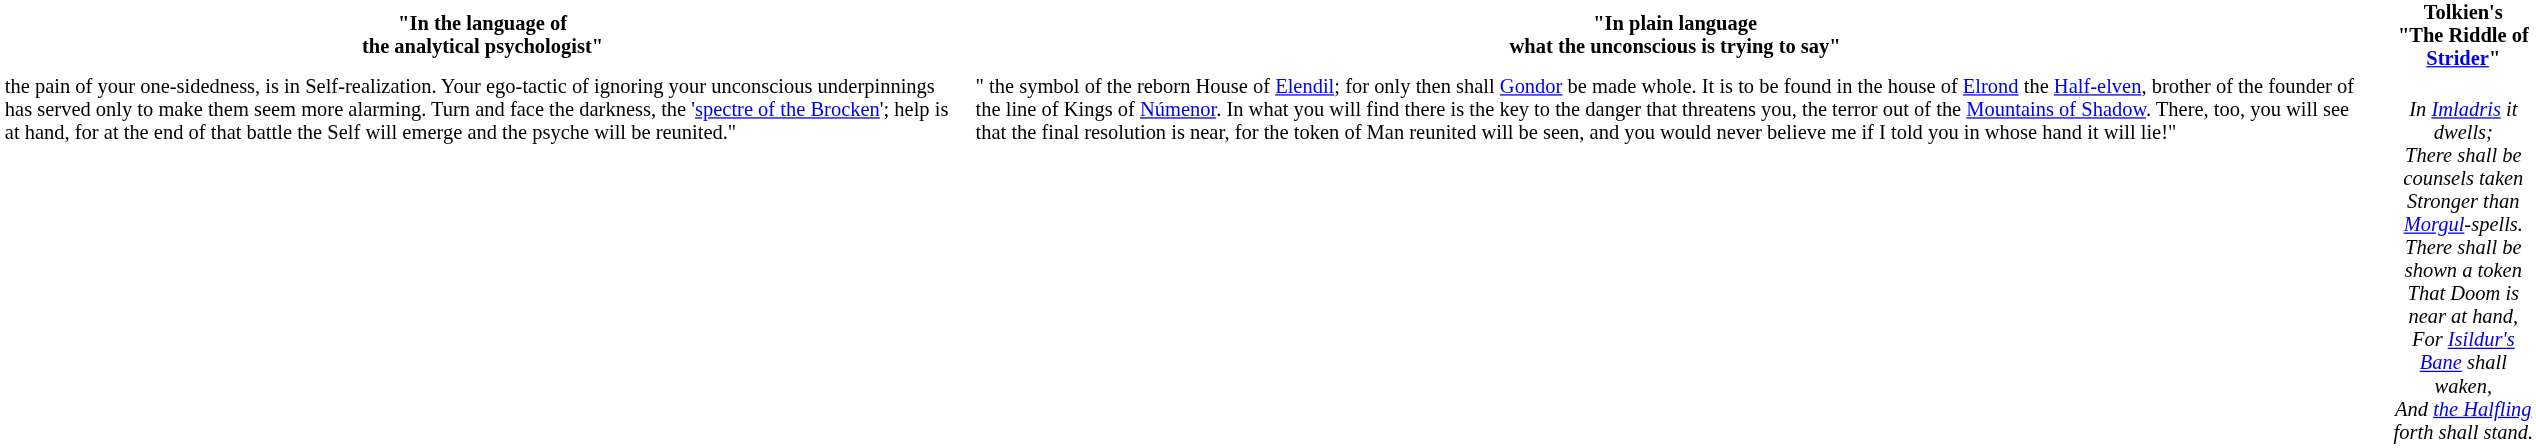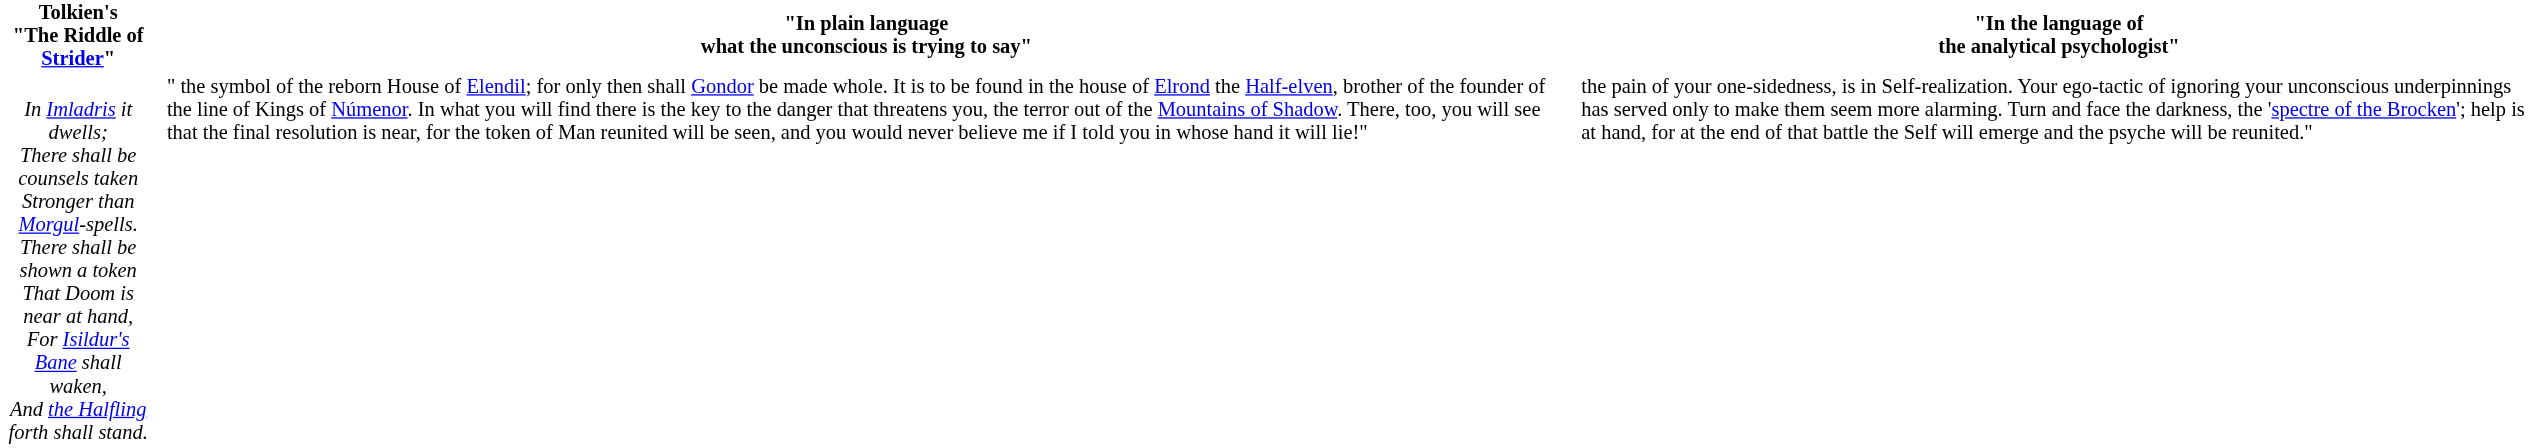columns swapped: (2463, 35) <-> (483, 35)
